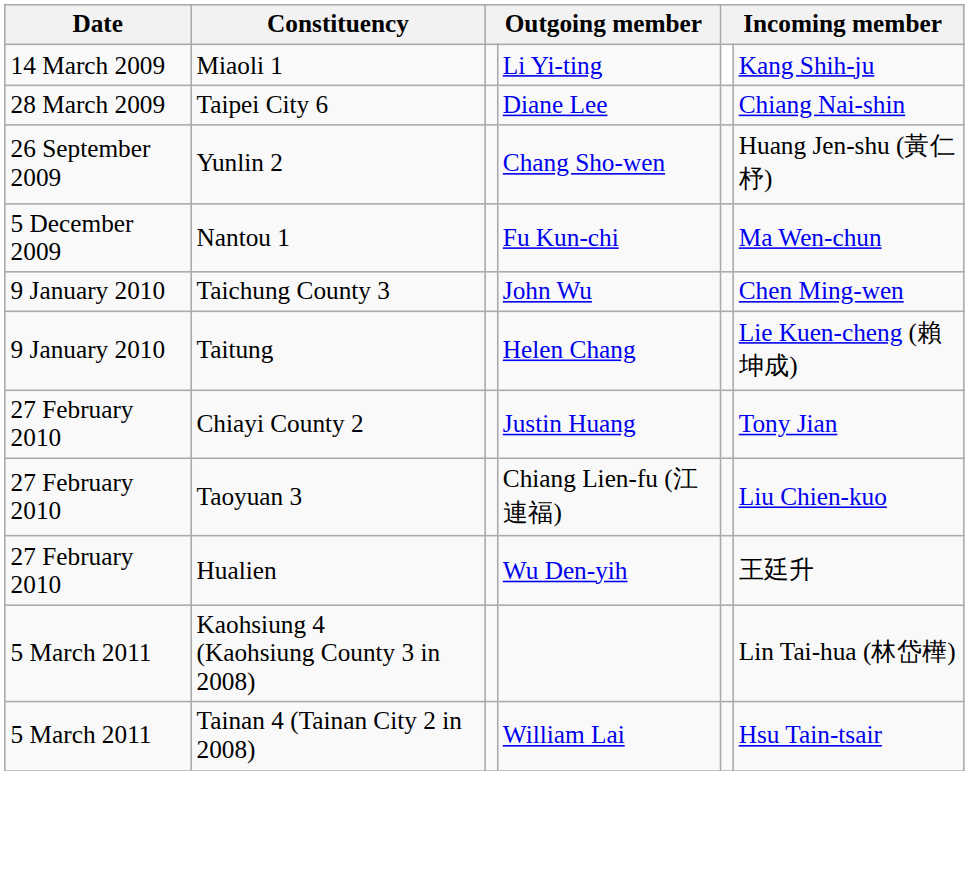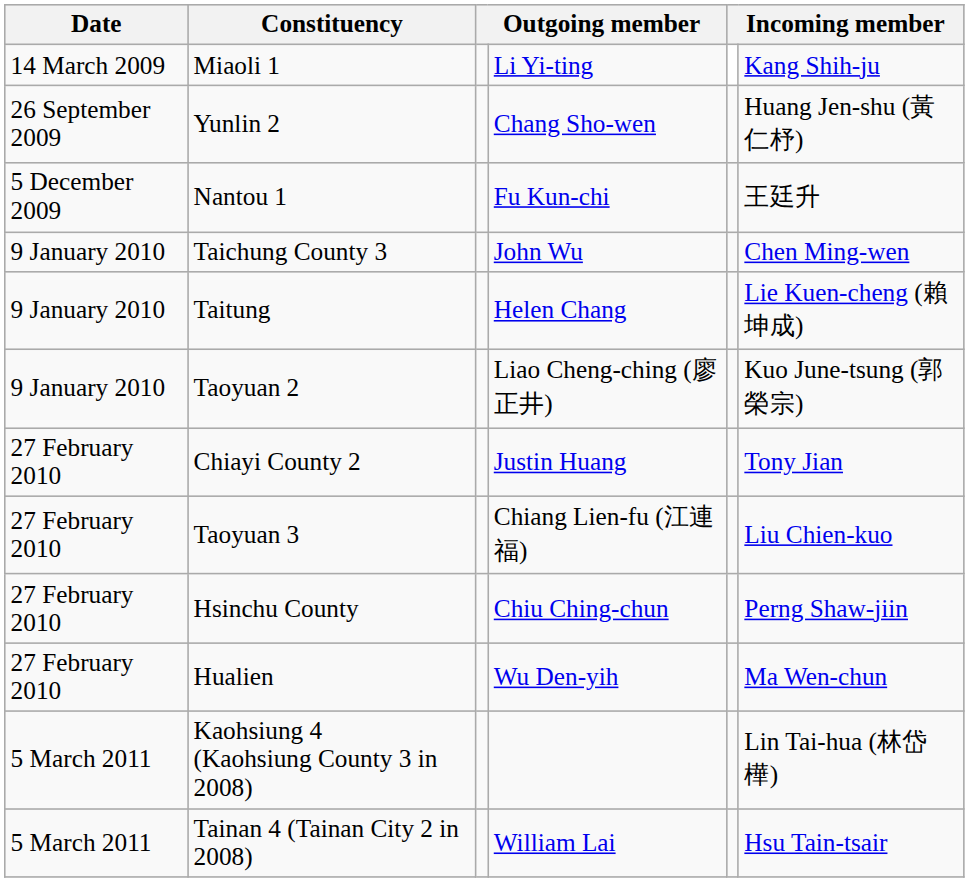- row: (262, 104)
(810, 237) Ma Wen-chun -> (782, 196) 王廷升
+ row: (246, 388)
+ row: (276, 608)
(777, 569) 王廷升 -> (816, 676) Ma Wen-chun
